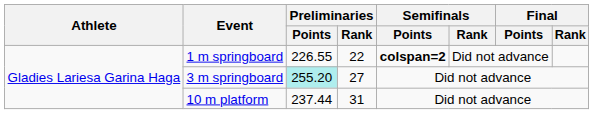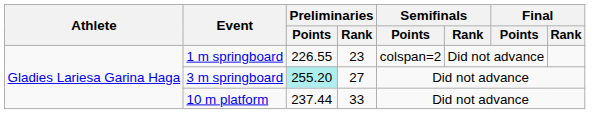(357, 57) 22 -> (357, 57) 23
(413, 57) bold -> (411, 57) normal
(357, 99) 31 -> (357, 99) 33
